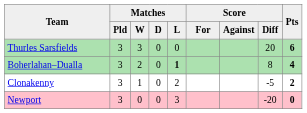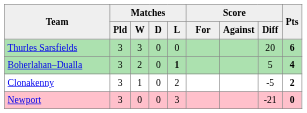(270, 65) 8 -> (270, 65) 5
(270, 100) -20 -> (270, 100) -21
